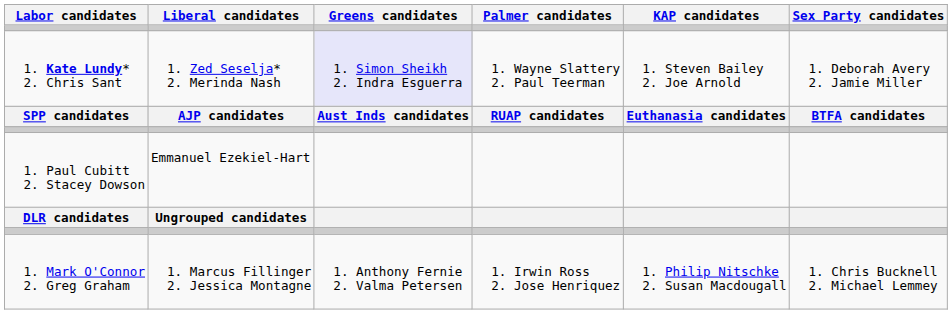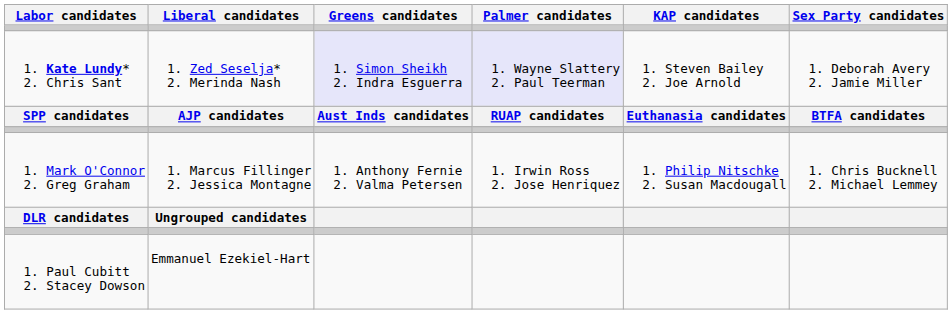(548, 76) no background -> (548, 76) lavender background
rows swapped: (76, 279) <-> (76, 177)
